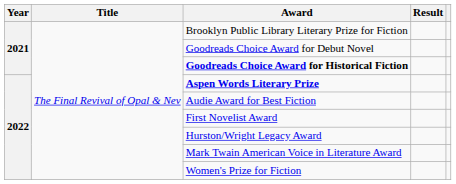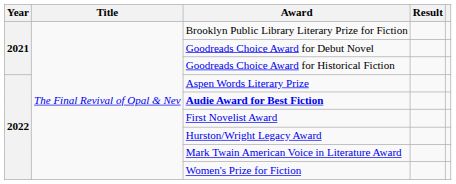(297, 65) bold -> (290, 65) normal
(252, 83) bold -> (247, 83) normal
(251, 100) normal -> (255, 100) bold
